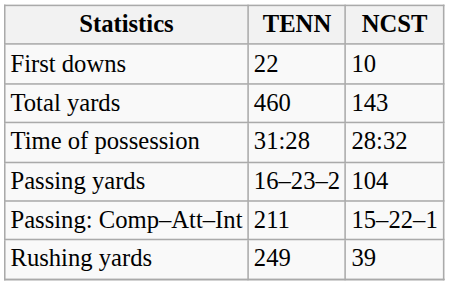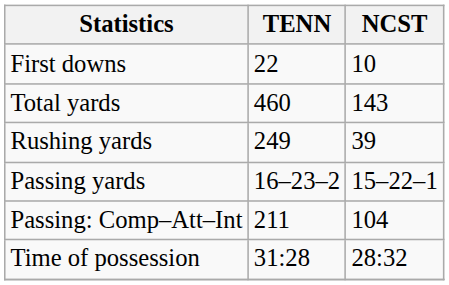rows swapped: (81, 259) <-> (105, 141)
(370, 180) 104 -> (395, 180) 15–22–1
(395, 220) 15–22–1 -> (370, 220) 104
